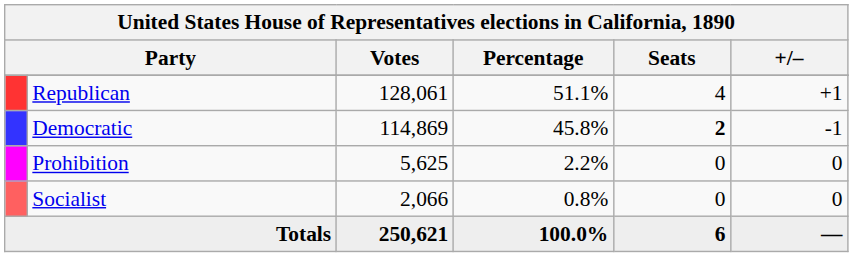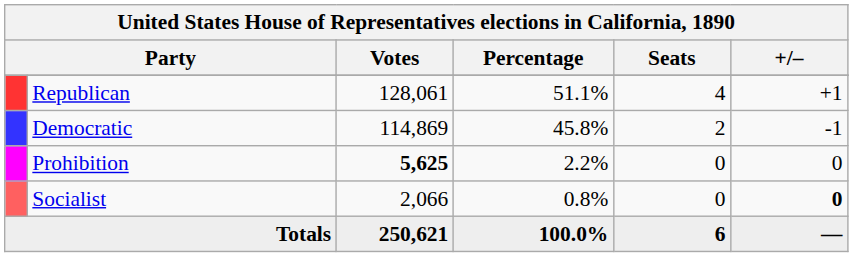(720, 128) bold -> (720, 128) normal
(424, 163) normal -> (424, 163) bold
(837, 199) normal -> (837, 199) bold
